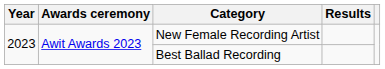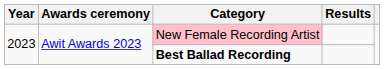(238, 34) no background -> (238, 34) pink background
(218, 54) normal -> (223, 54) bold
